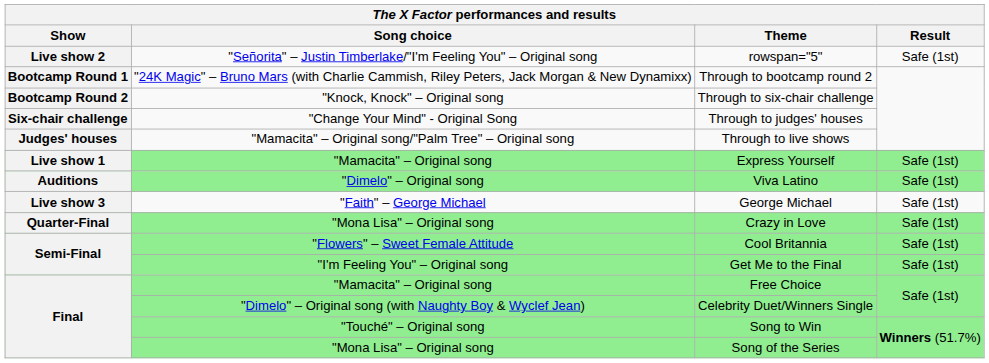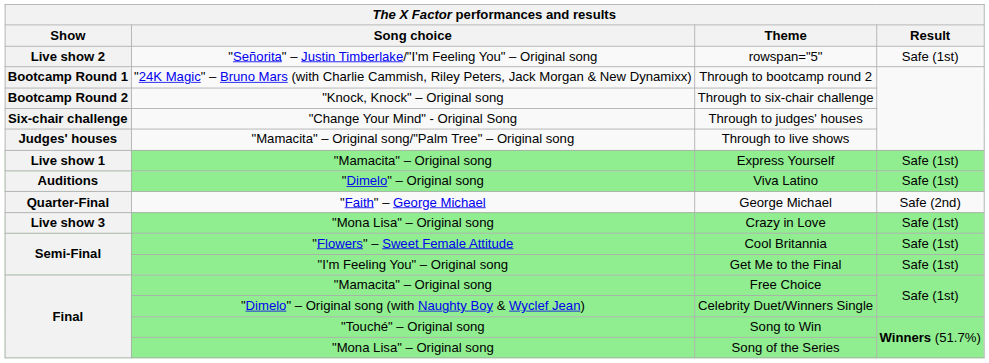(68, 202) Live show 3 -> (68, 202) Quarter-Final
(930, 202) Safe (1st) -> (930, 202) Safe (2nd)
(68, 222) Quarter-Final -> (68, 222) Live show 3
